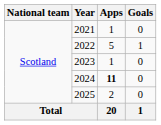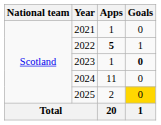(111, 45) normal -> (111, 45) bold
(140, 62) normal -> (140, 62) bold
(111, 78) bold -> (111, 78) normal
(140, 95) no background -> (140, 95) gold background
